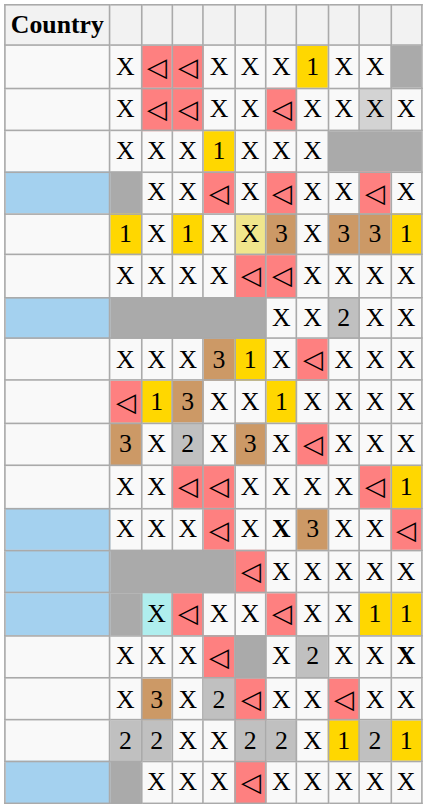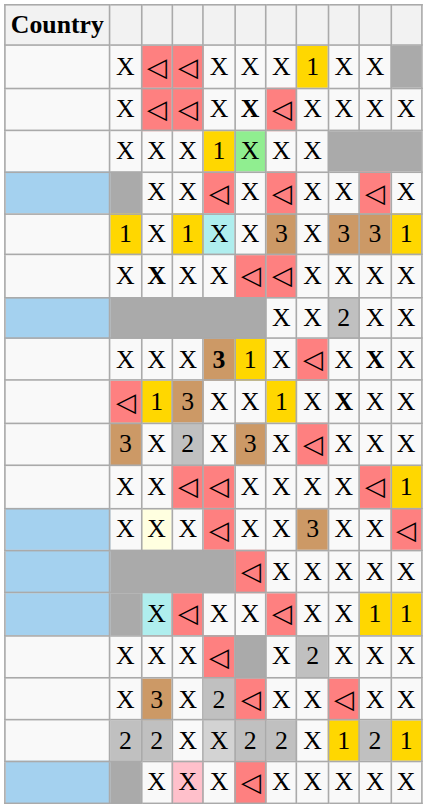(250, 109) normal -> (250, 109) bold
(375, 109) lightgrey background -> (375, 109) no background
(250, 150) no background -> (250, 150) lightgreen background
(219, 234) no background -> (219, 234) paleturquoise background
(250, 234) khaki background -> (250, 234) no background
(157, 275) normal -> (157, 275) bold
(219, 359) normal -> (219, 359) bold
(375, 359) normal -> (375, 359) bold
(344, 401) normal -> (344, 401) bold
(157, 528) no background -> (157, 528) lightyellow background
(281, 528) bold -> (281, 528) normal
(406, 656) bold -> (406, 656) normal
(219, 740) no background -> (219, 740) lightgrey background
(188, 782) no background -> (188, 782) pink background
